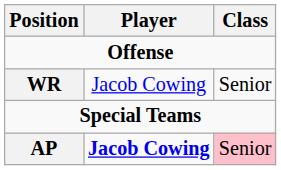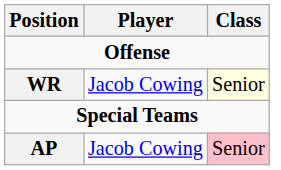(245, 84) no background -> (238, 84) lightyellow background
(149, 148) bold -> (145, 148) normal
